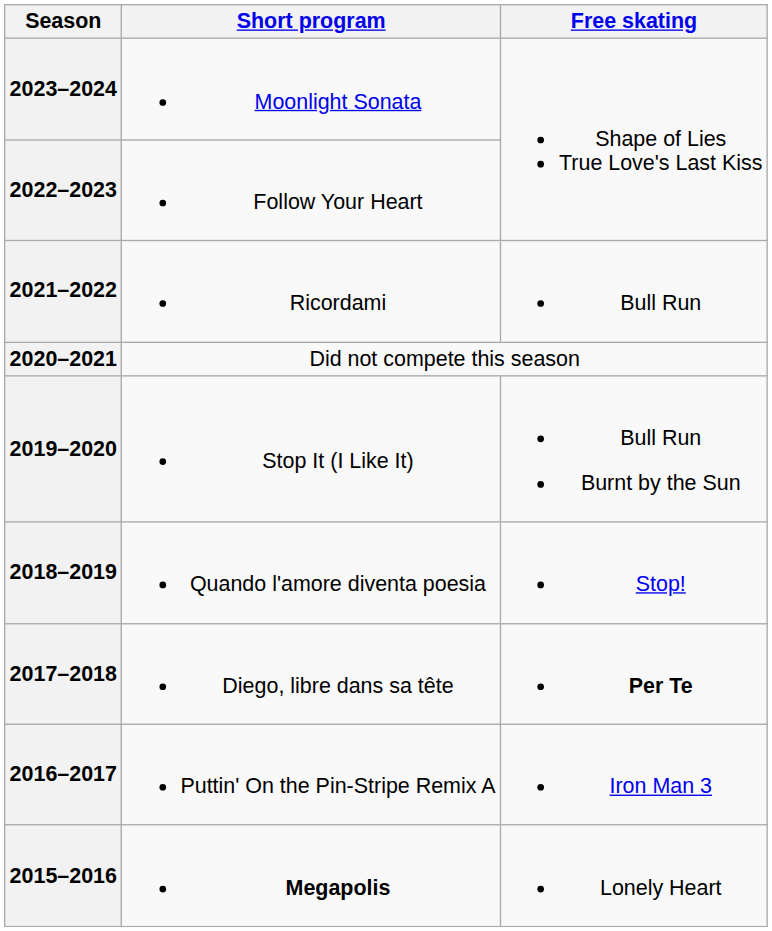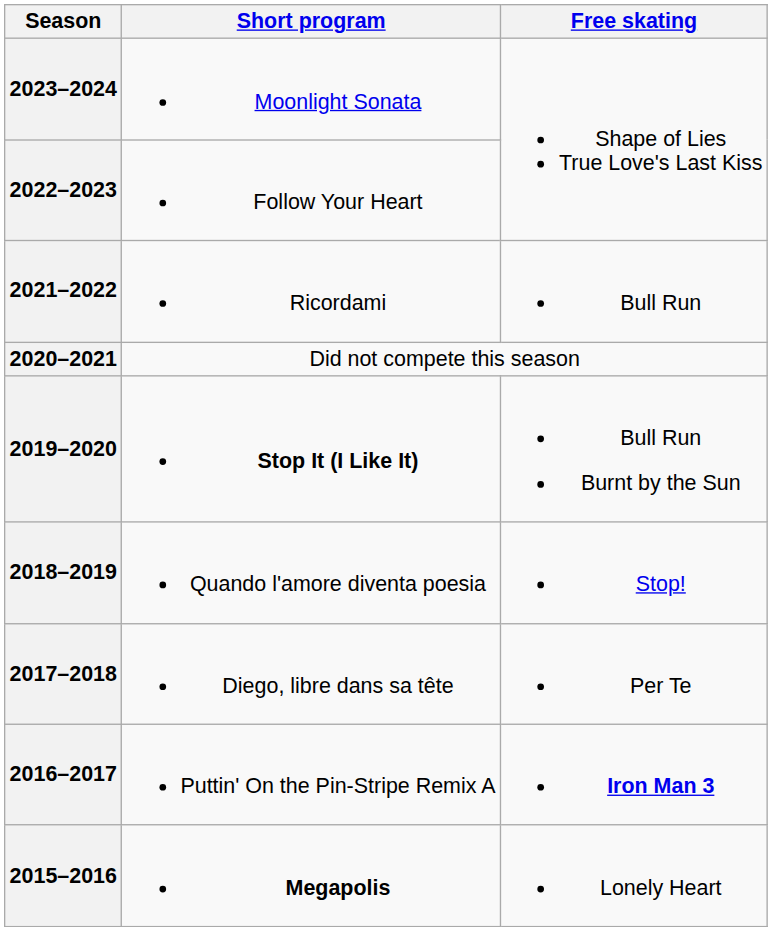(311, 461) normal -> (311, 461) bold
(634, 686) bold -> (634, 686) normal
(634, 787) normal -> (634, 787) bold
